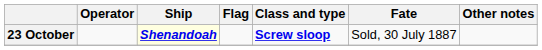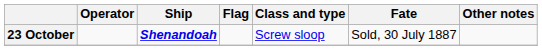(178, 34) lightyellow background -> (178, 34) no background
(293, 34) bold -> (290, 34) normal
